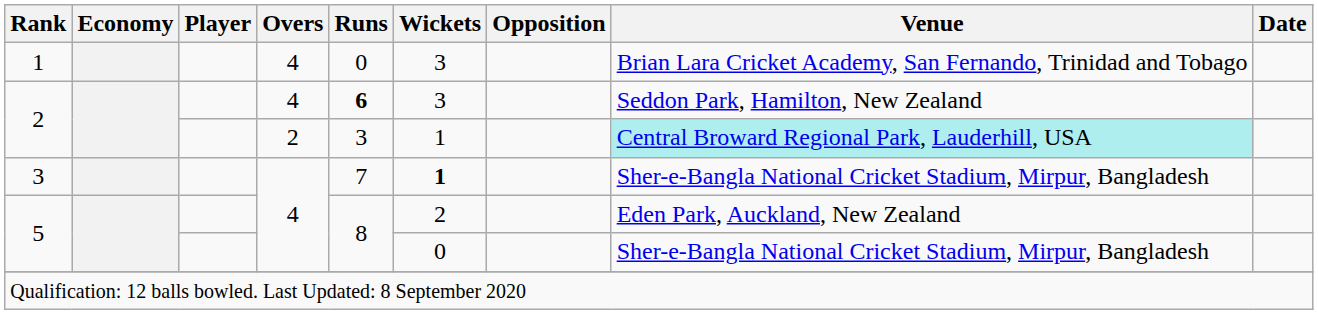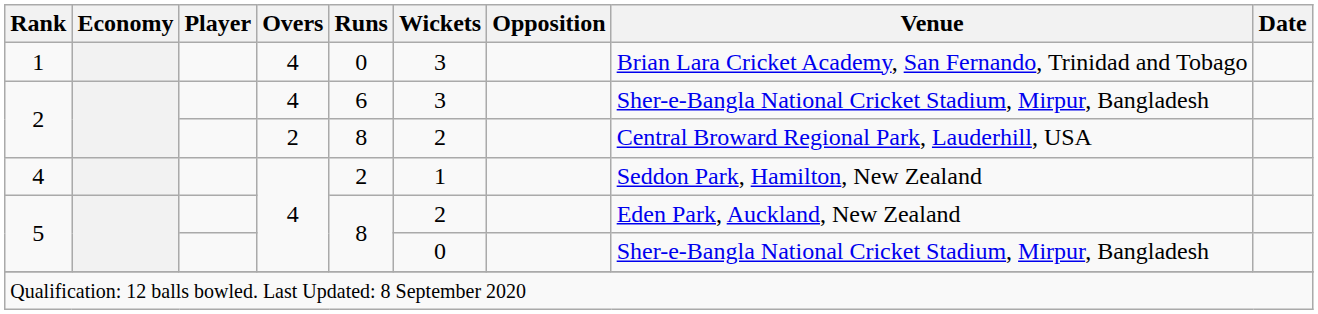(361, 99) bold -> (361, 99) normal
(799, 99) Seddon Park, Hamilton, New Zealand -> (913, 99) Sher-e-Bangla National Cricket Stadium, Mirpur, Bangladesh
(361, 137) 3 -> (361, 137) 8
(440, 137) 1 -> (440, 137) 2
(854, 137) paleturquoise background -> (854, 137) no background
(38, 175) 3 -> (38, 175) 4
(361, 175) 7 -> (361, 175) 2
(440, 175) bold -> (440, 175) normal
(913, 175) Sher-e-Bangla National Cricket Stadium, Mirpur, Bangladesh -> (799, 175) Seddon Park, Hamilton, New Zealand
